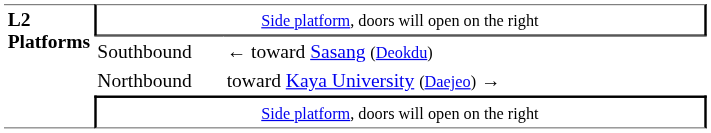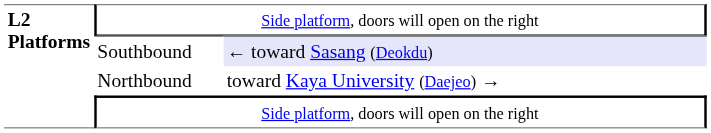(330, 51) no background -> (330, 51) lavender background
